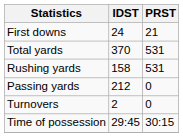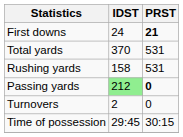(152, 31) normal -> (152, 31) bold
(121, 86) no background -> (121, 86) lightgreen background
(148, 86) normal -> (148, 86) bold
